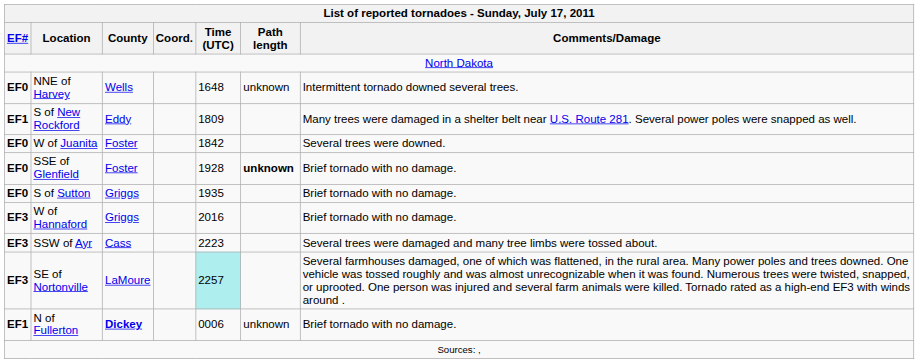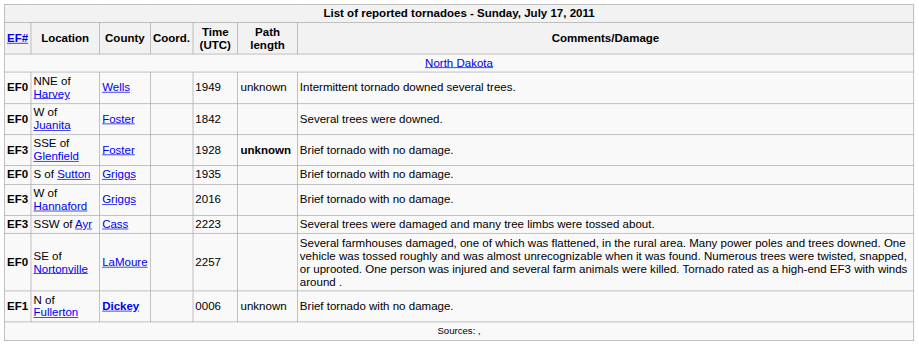(211, 87) 1648 -> (208, 87) 1949
- row: (57, 119)
(18, 168) EF0 -> (18, 150) EF3
(18, 280) EF3 -> (18, 262) EF0
(211, 280) paleturquoise background -> (208, 262) no background
